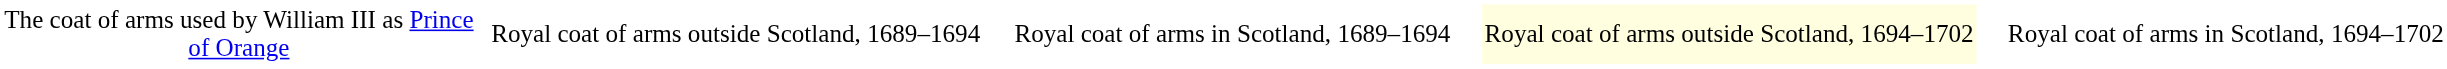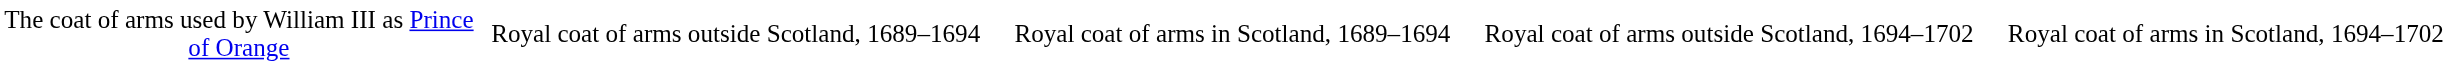(1729, 33) lightyellow background -> (1729, 33) no background
